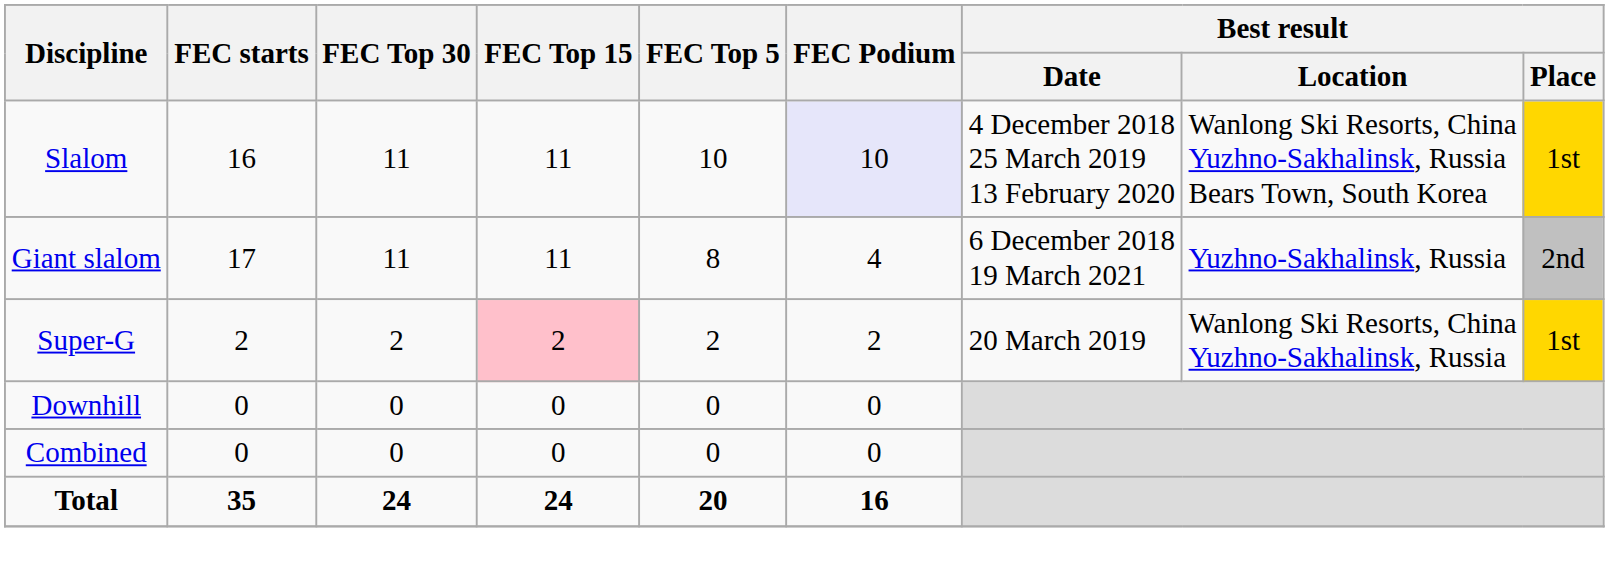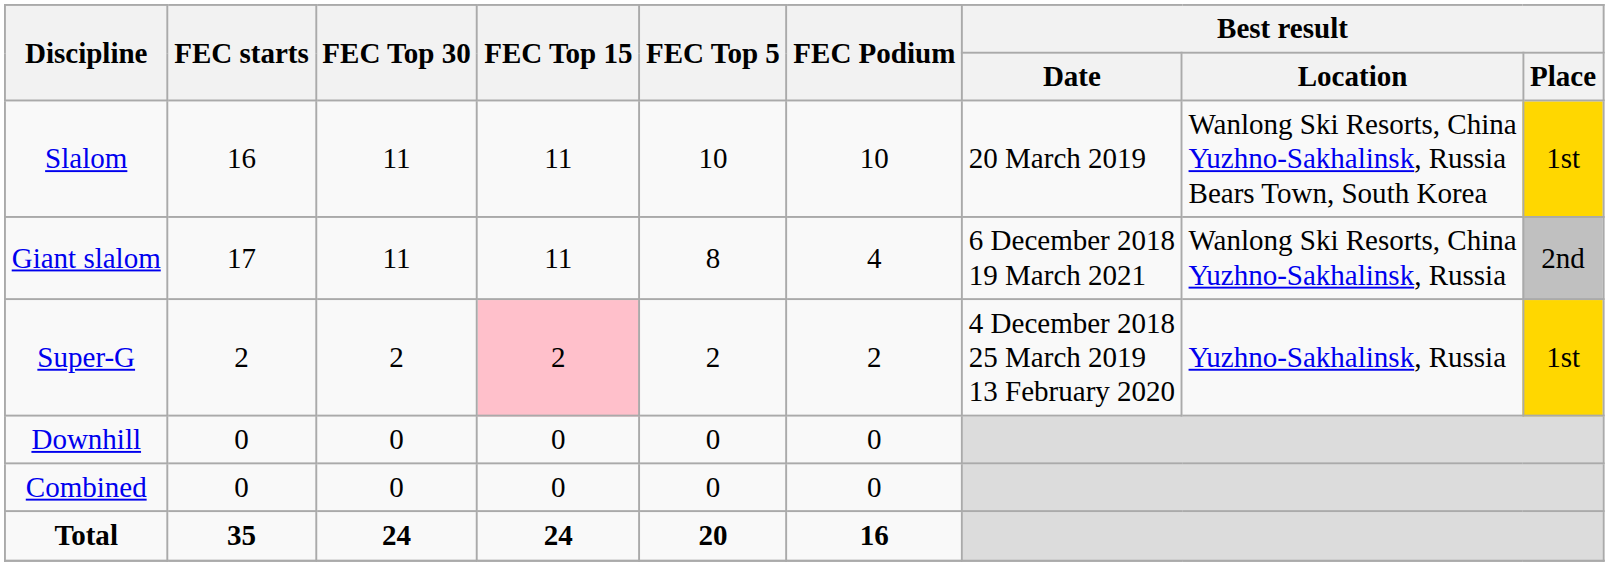(874, 158) lavender background -> (874, 158) no background
(1072, 158) 4 December 2018 25 March 2019 13 February 2020 -> (1057, 158) 20 March 2019
(1347, 258) Yuzhno-Sakhalinsk, Russia -> (1353, 258) Wanlong Ski Resorts, China Yuzhno-Sakhalinsk, Russia
(1057, 340) 20 March 2019 -> (1072, 357) 4 December 2018 25 March 2019 13 February 2020
(1353, 340) Wanlong Ski Resorts, China Yuzhno-Sakhalinsk, Russia -> (1347, 357) Yuzhno-Sakhalinsk, Russia
